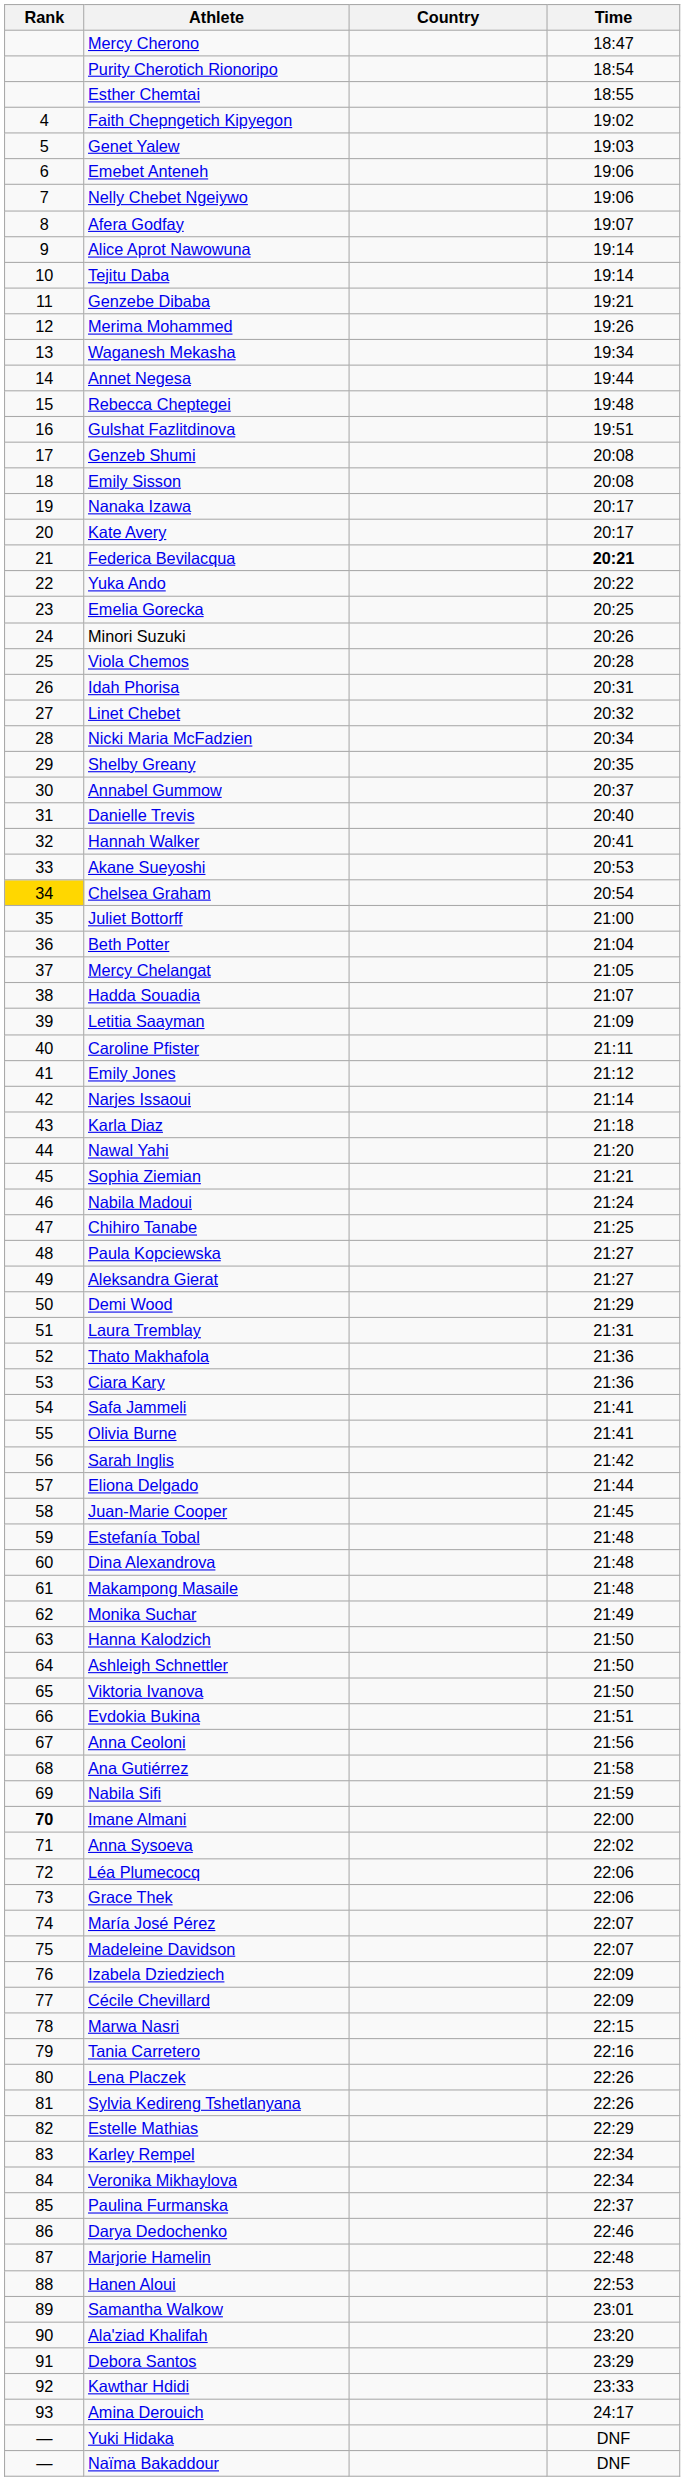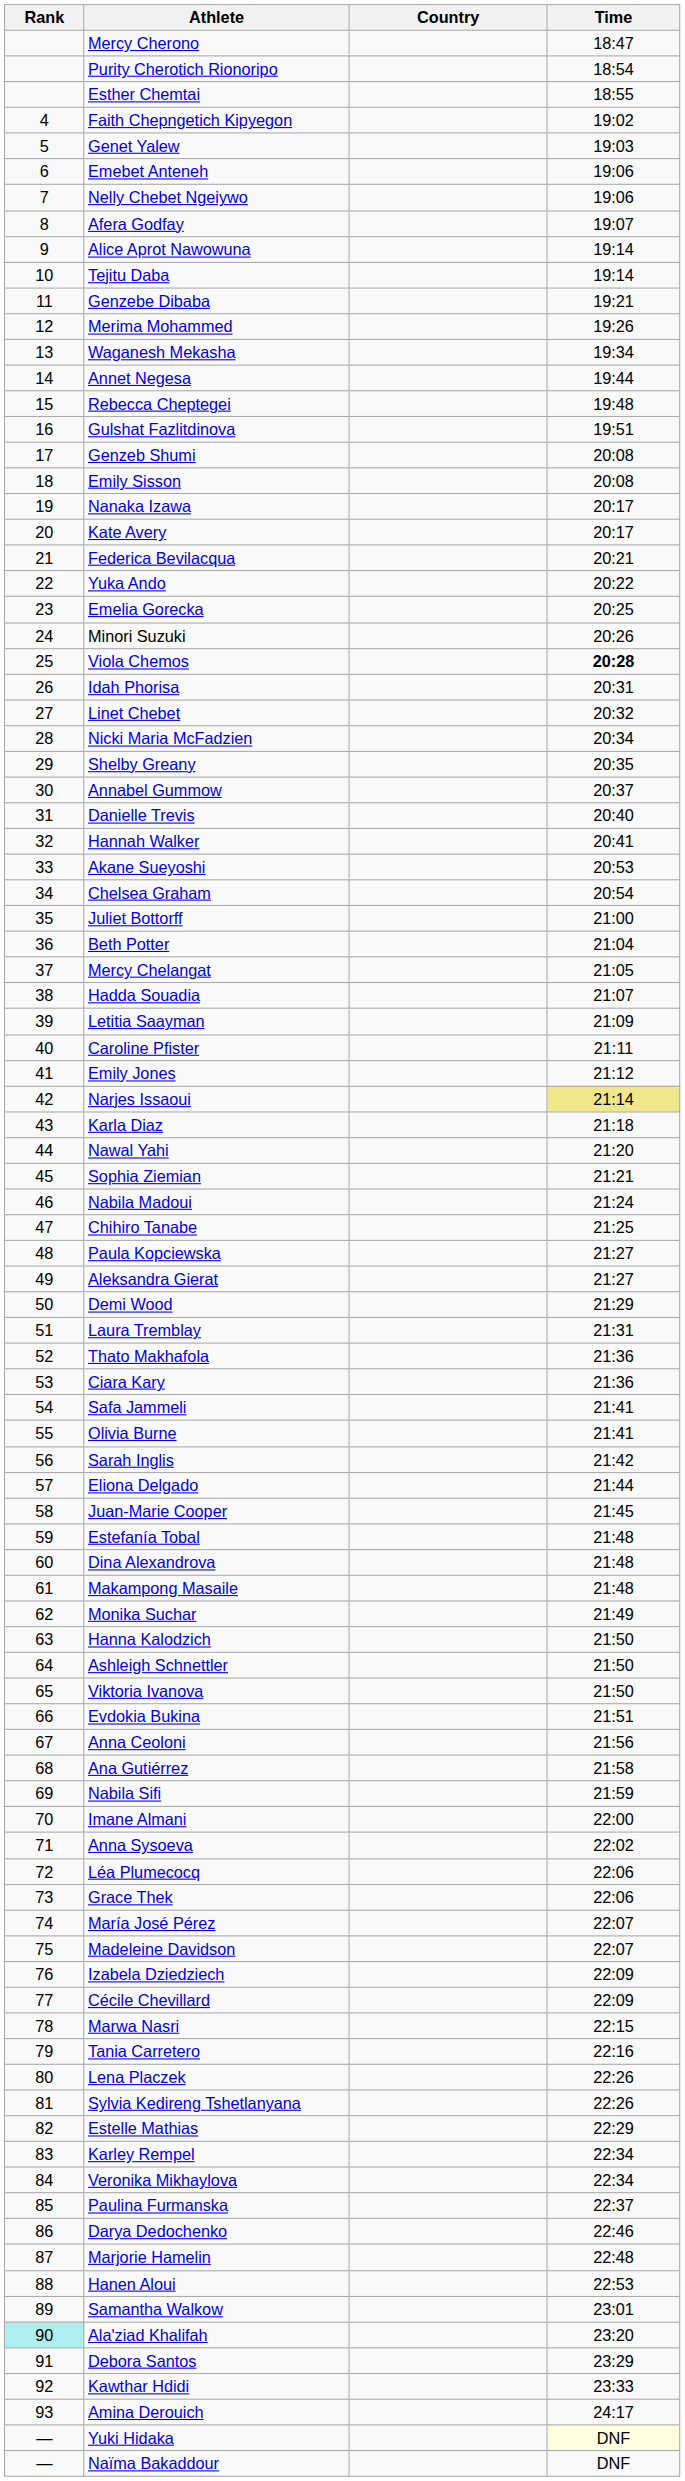(614, 558) bold -> (614, 558) normal
(614, 661) normal -> (614, 661) bold
(44, 893) gold background -> (44, 893) no background
(614, 1099) no background -> (614, 1099) khaki background
(44, 1820) bold -> (44, 1820) normal
(44, 2335) no background -> (44, 2335) paleturquoise background
(614, 2438) no background -> (614, 2438) lightyellow background
